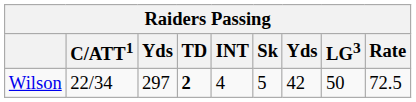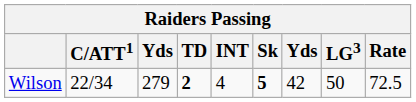(156, 83) 297 -> (156, 83) 279
(262, 83) normal -> (262, 83) bold
